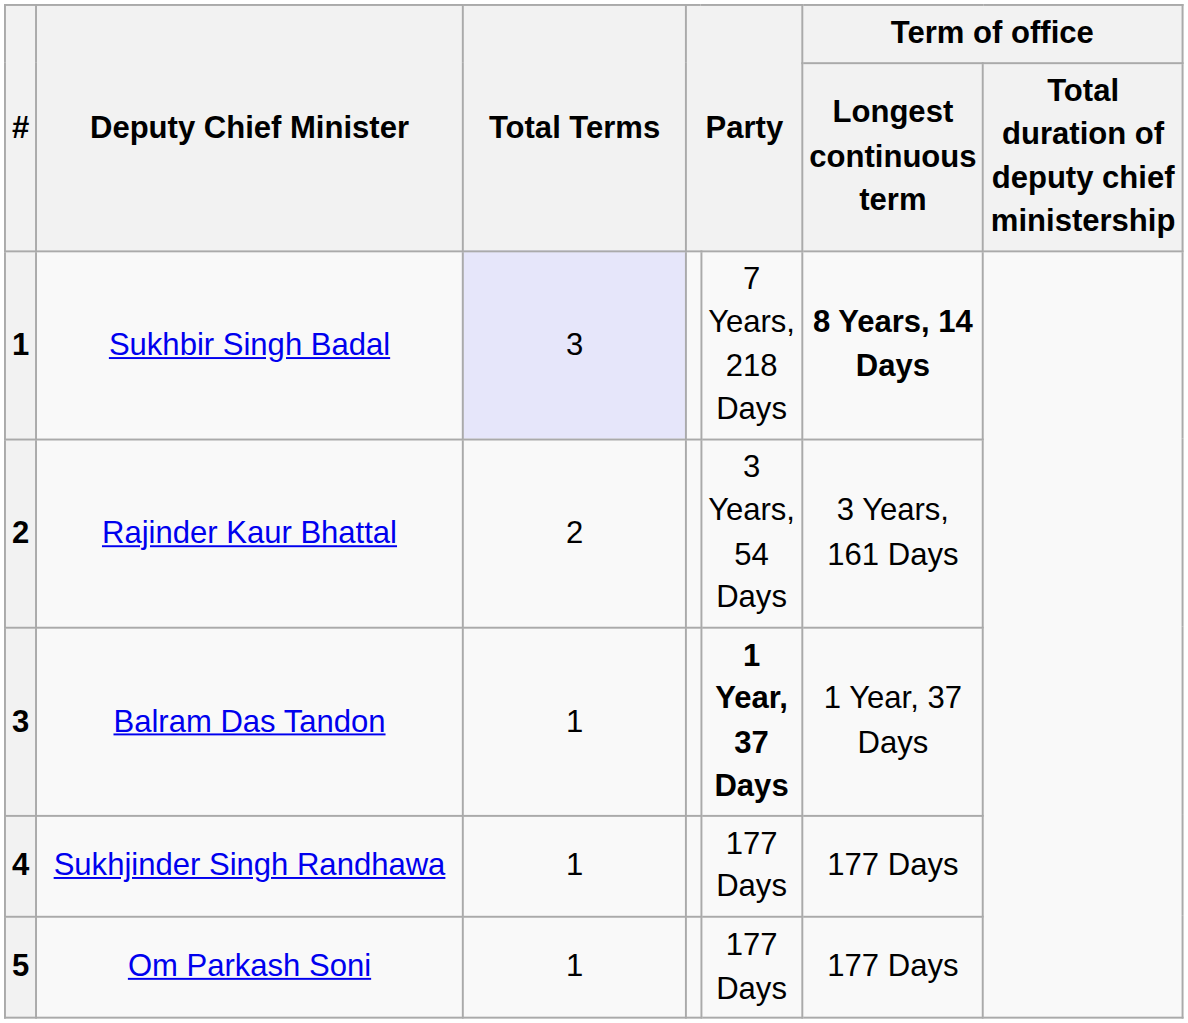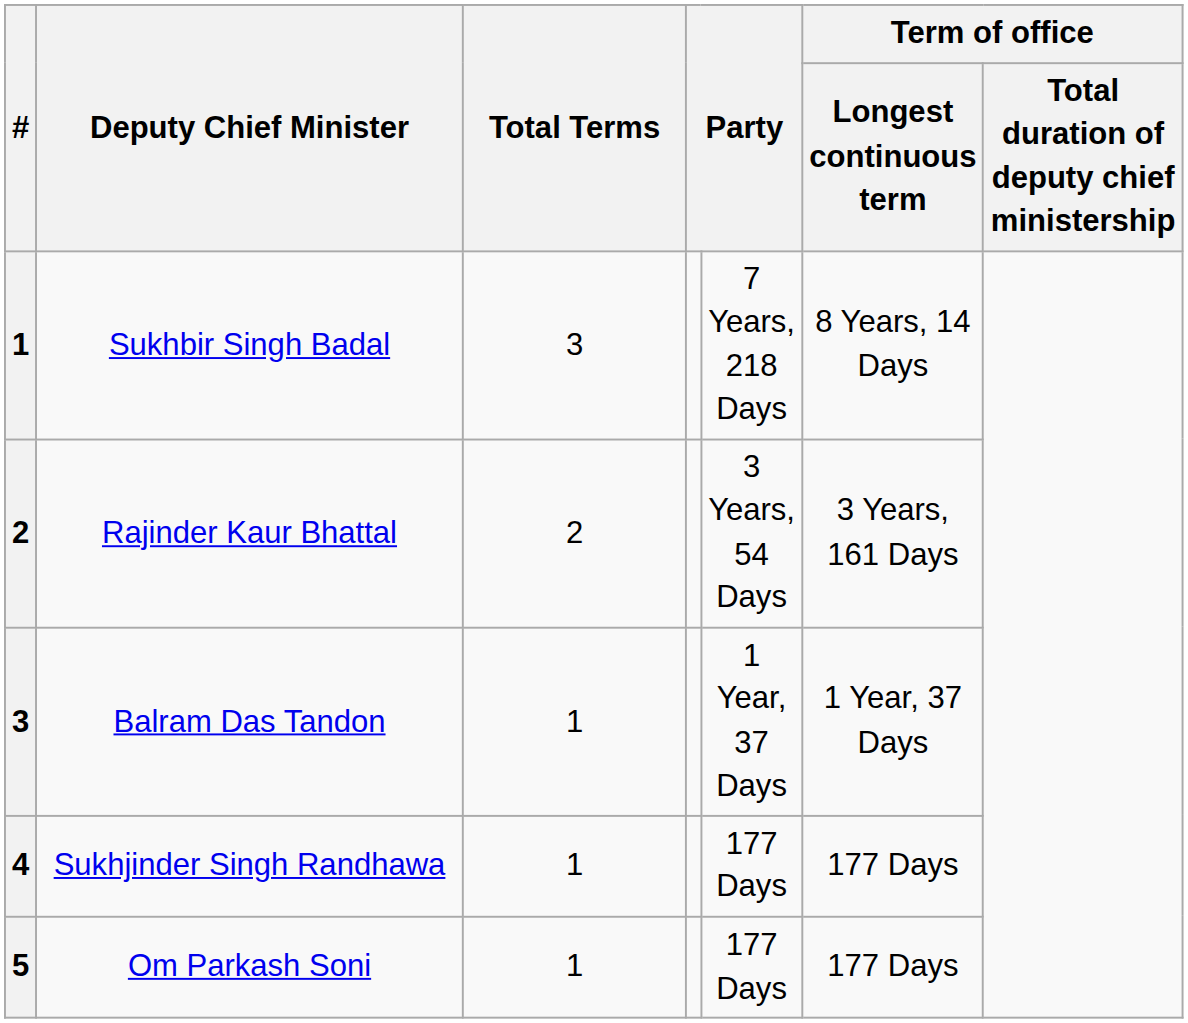(575, 344) lavender background -> (575, 344) no background
(893, 344) bold -> (893, 344) normal
(752, 720) bold -> (752, 720) normal
